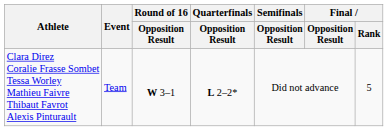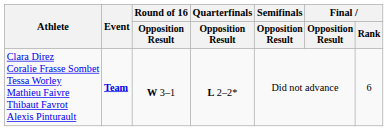(115, 87) normal -> (116, 87) bold
(369, 87) 5 -> (369, 87) 6
